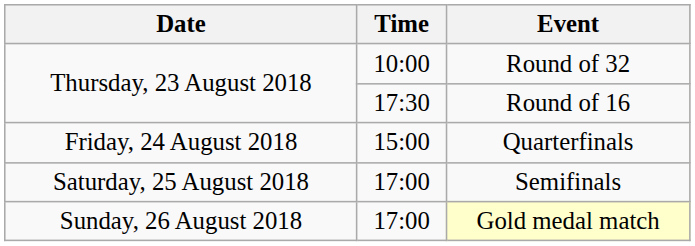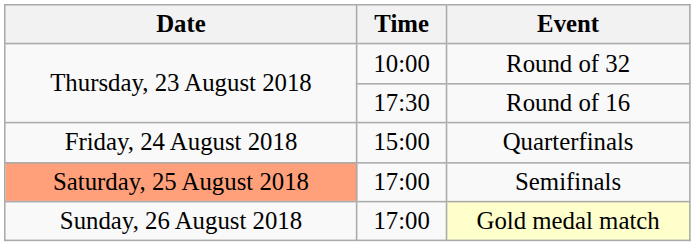(181, 181) no background -> (181, 181) lightsalmon background
